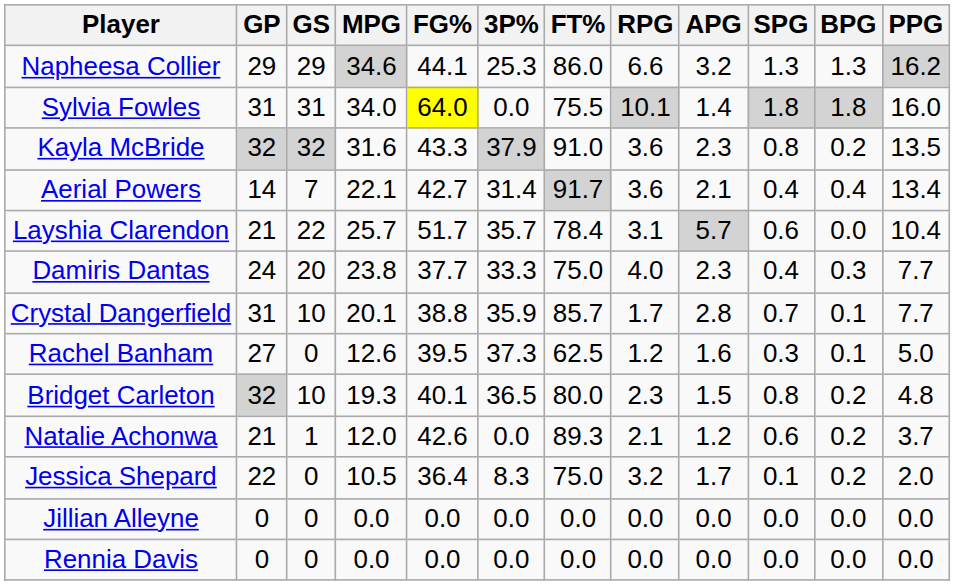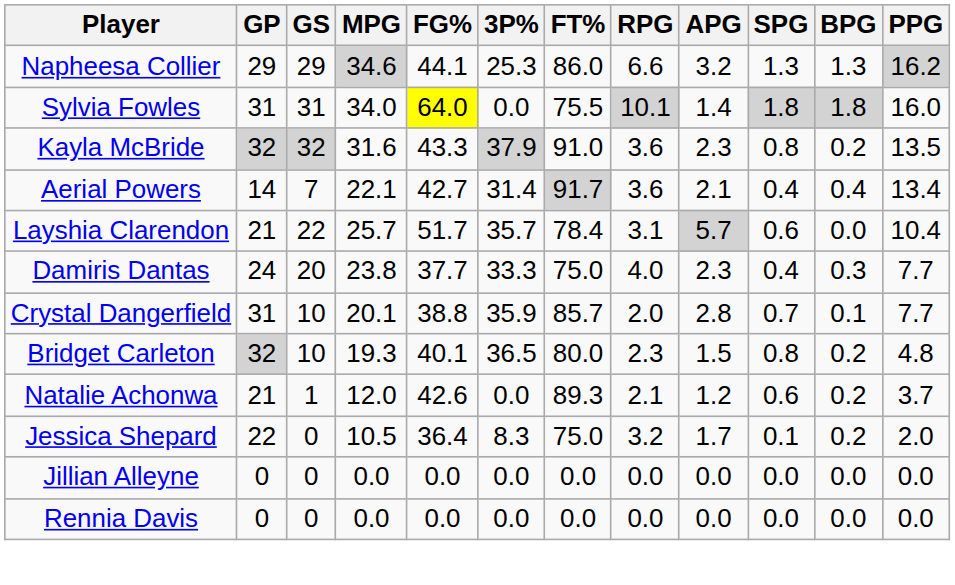(645, 312) 1.7 -> (645, 312) 2.0
- row: (121, 353)
